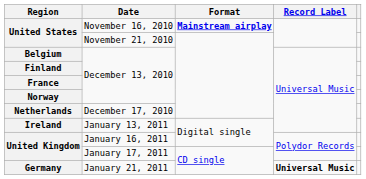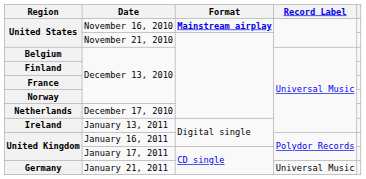(315, 168) bold -> (315, 168) normal
